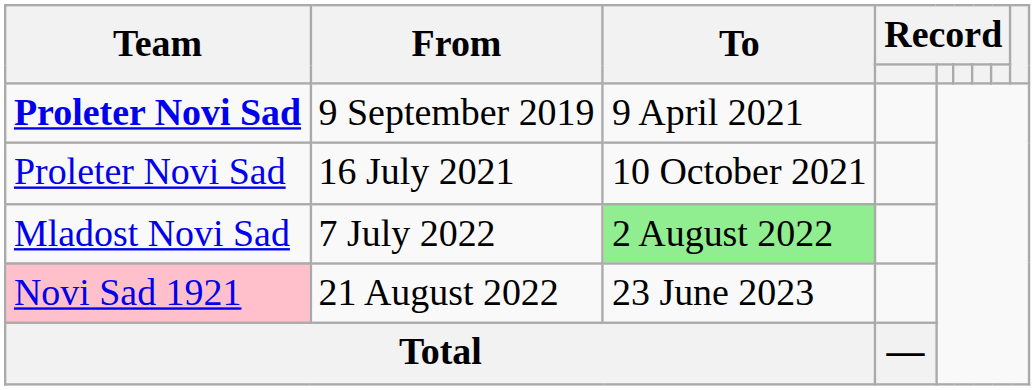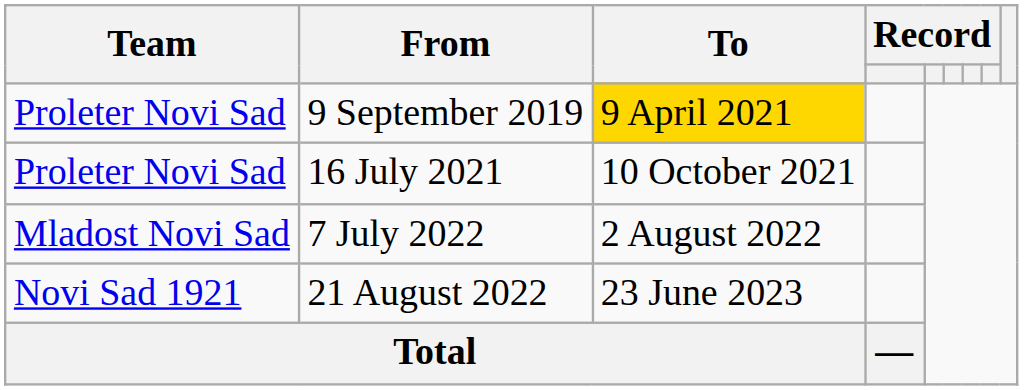(158, 112) bold -> (150, 112) normal
(708, 112) no background -> (697, 112) gold background
(723, 232) lightgreen background -> (711, 232) no background
(128, 292) pink background -> (128, 292) no background
